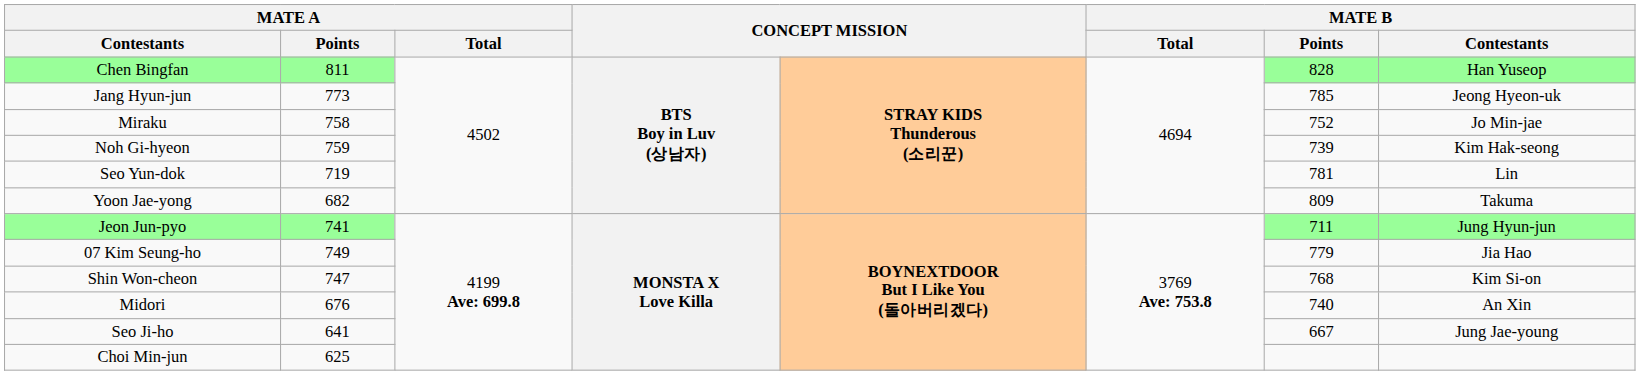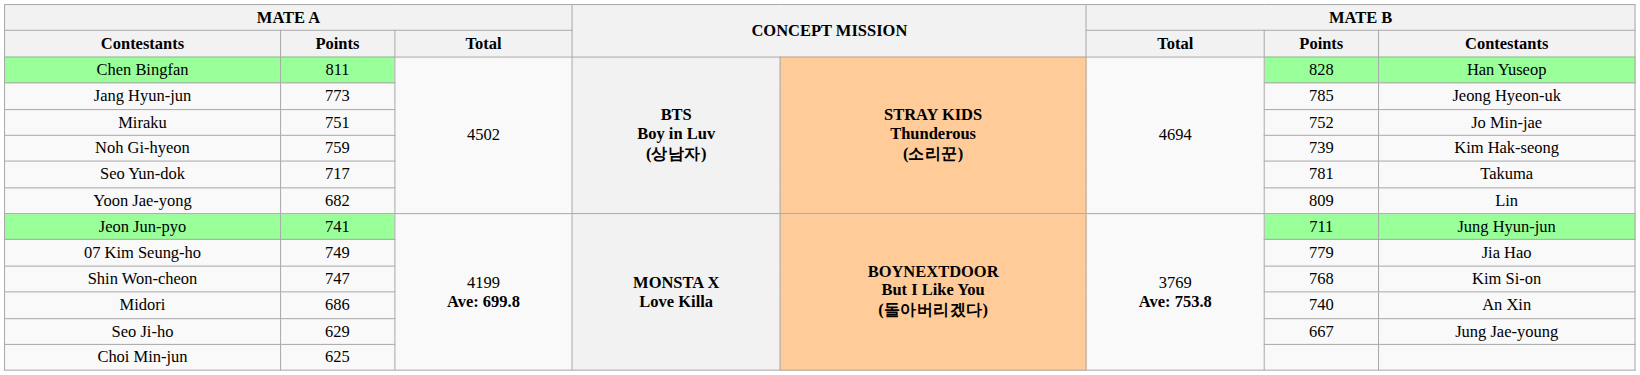(337, 122) 758 -> (337, 122) 751
(337, 174) 719 -> (337, 174) 717
(1507, 174) Lin -> (1507, 174) Takuma
(1507, 200) Takuma -> (1507, 200) Lin
(337, 305) 676 -> (337, 305) 686
(337, 331) 641 -> (337, 331) 629
